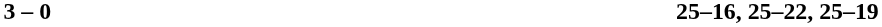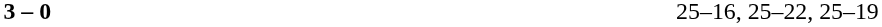(777, 10) bold -> (777, 10) normal
